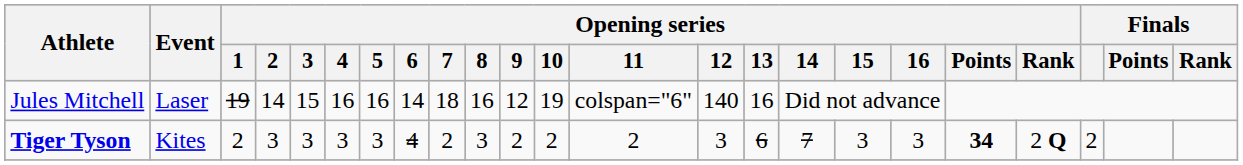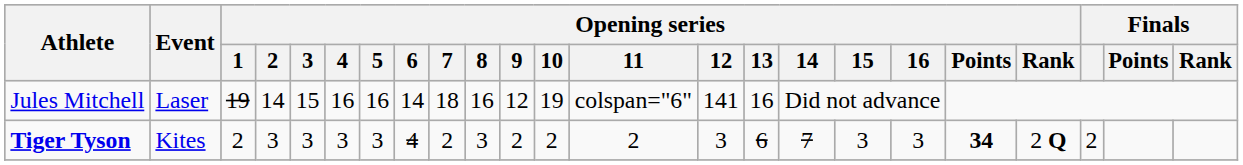(721, 100) 140 -> (721, 100) 141
